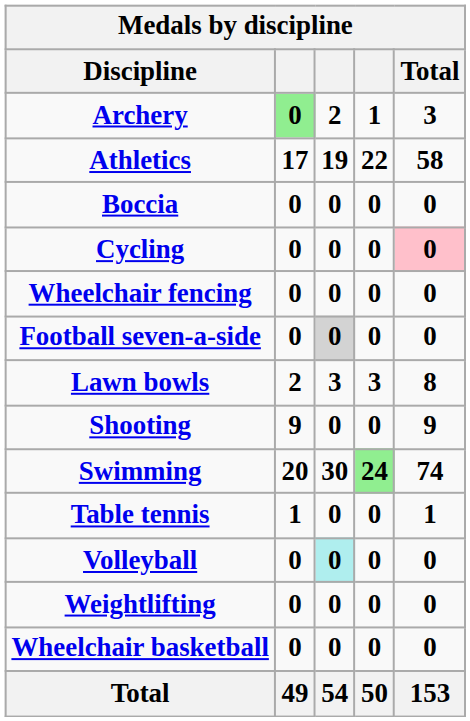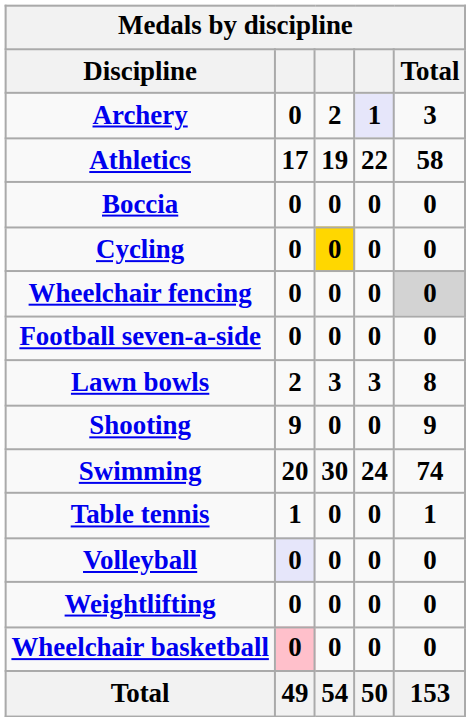(295, 115) lightgreen background -> (295, 115) no background
(374, 115) no background -> (374, 115) lavender background
(335, 248) no background -> (335, 248) gold background
(430, 248) pink background -> (430, 248) no background
(430, 293) no background -> (430, 293) lightgrey background
(335, 337) lightgrey background -> (335, 337) no background
(374, 470) lightgreen background -> (374, 470) no background
(295, 559) no background -> (295, 559) lavender background
(335, 559) paleturquoise background -> (335, 559) no background
(295, 648) no background -> (295, 648) pink background
